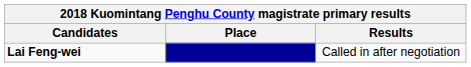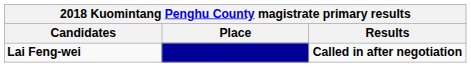(391, 52) normal -> (387, 52) bold
